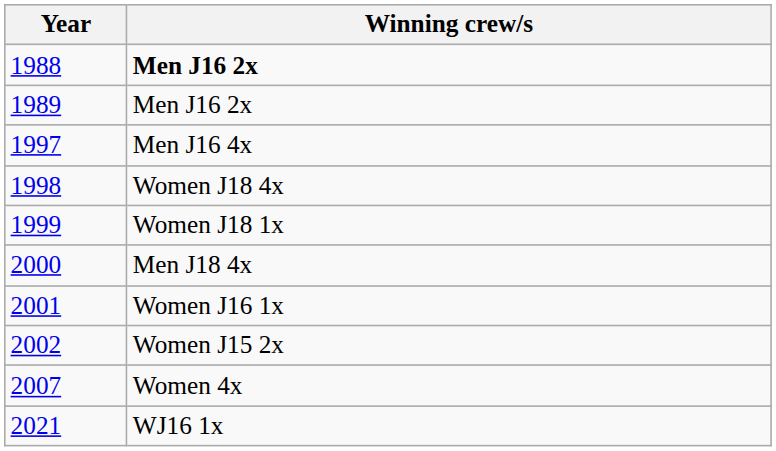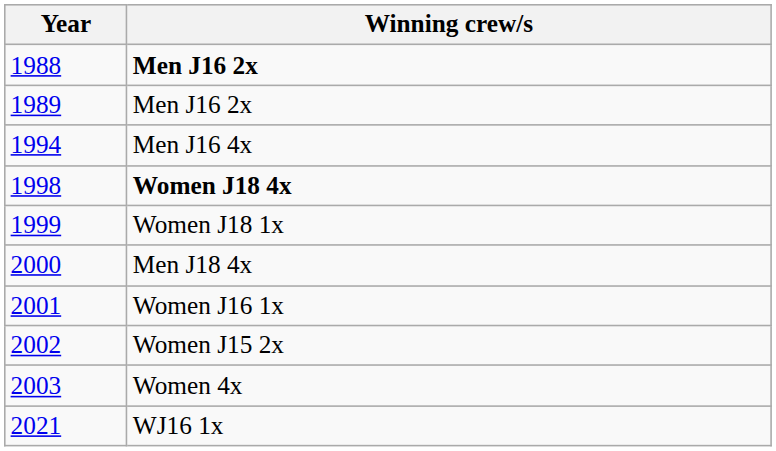(36, 144) 1997 -> (36, 144) 1994
(208, 184) normal -> (212, 184) bold
(36, 385) 2007 -> (36, 385) 2003
